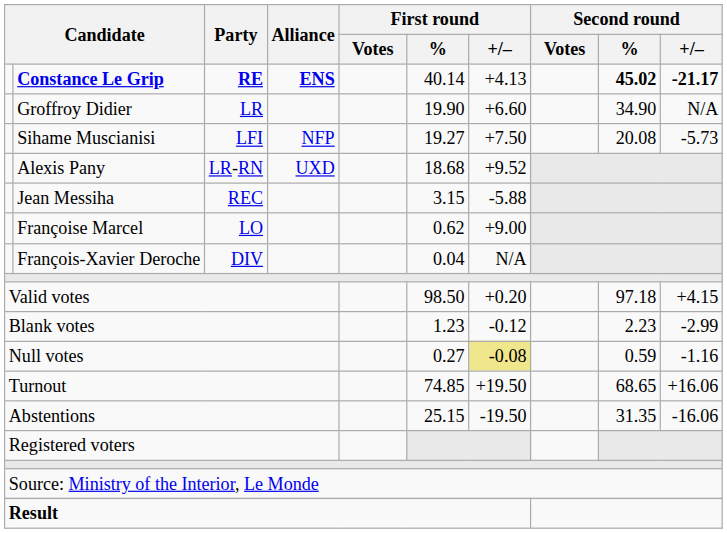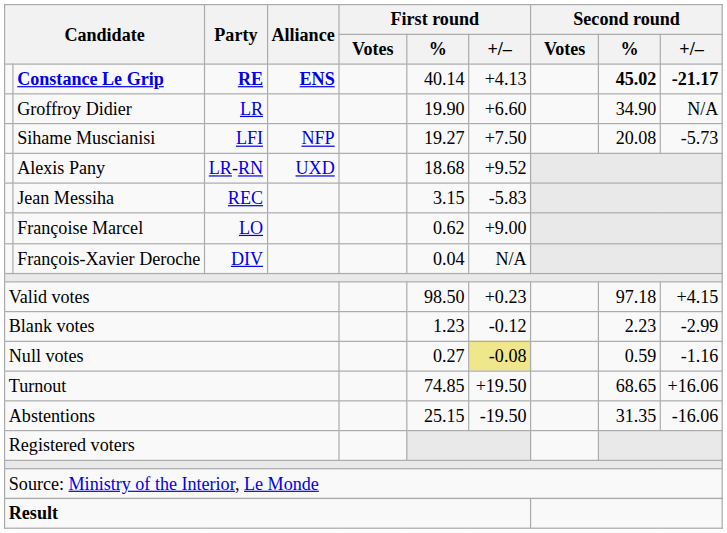(508, 198) -5.88 -> (508, 198) -5.83
(506, 296) +0.20 -> (506, 296) +0.23
